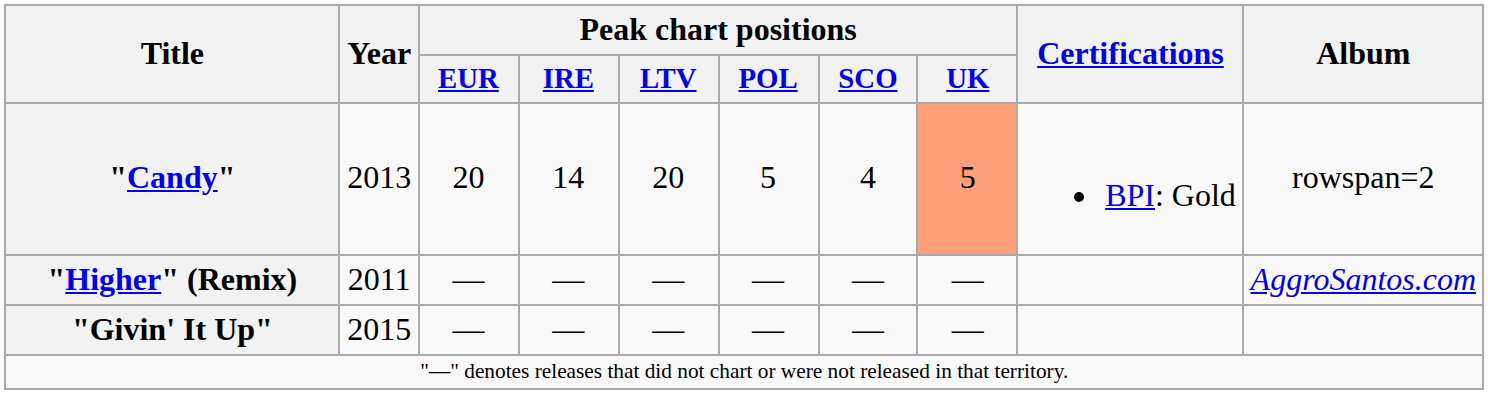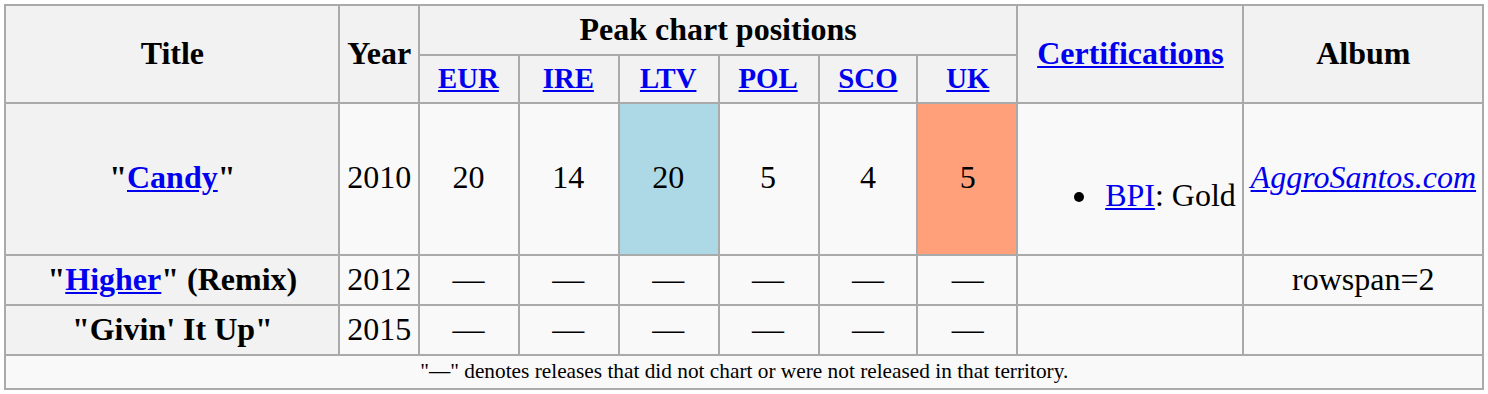(379, 178) 2013 -> (379, 178) 2010
(668, 178) no background -> (668, 178) lightblue background
(1363, 178) rowspan=2 -> (1363, 178) AggroSantos.com
(379, 278) 2011 -> (379, 278) 2012
(1363, 278) AggroSantos.com -> (1363, 278) rowspan=2
